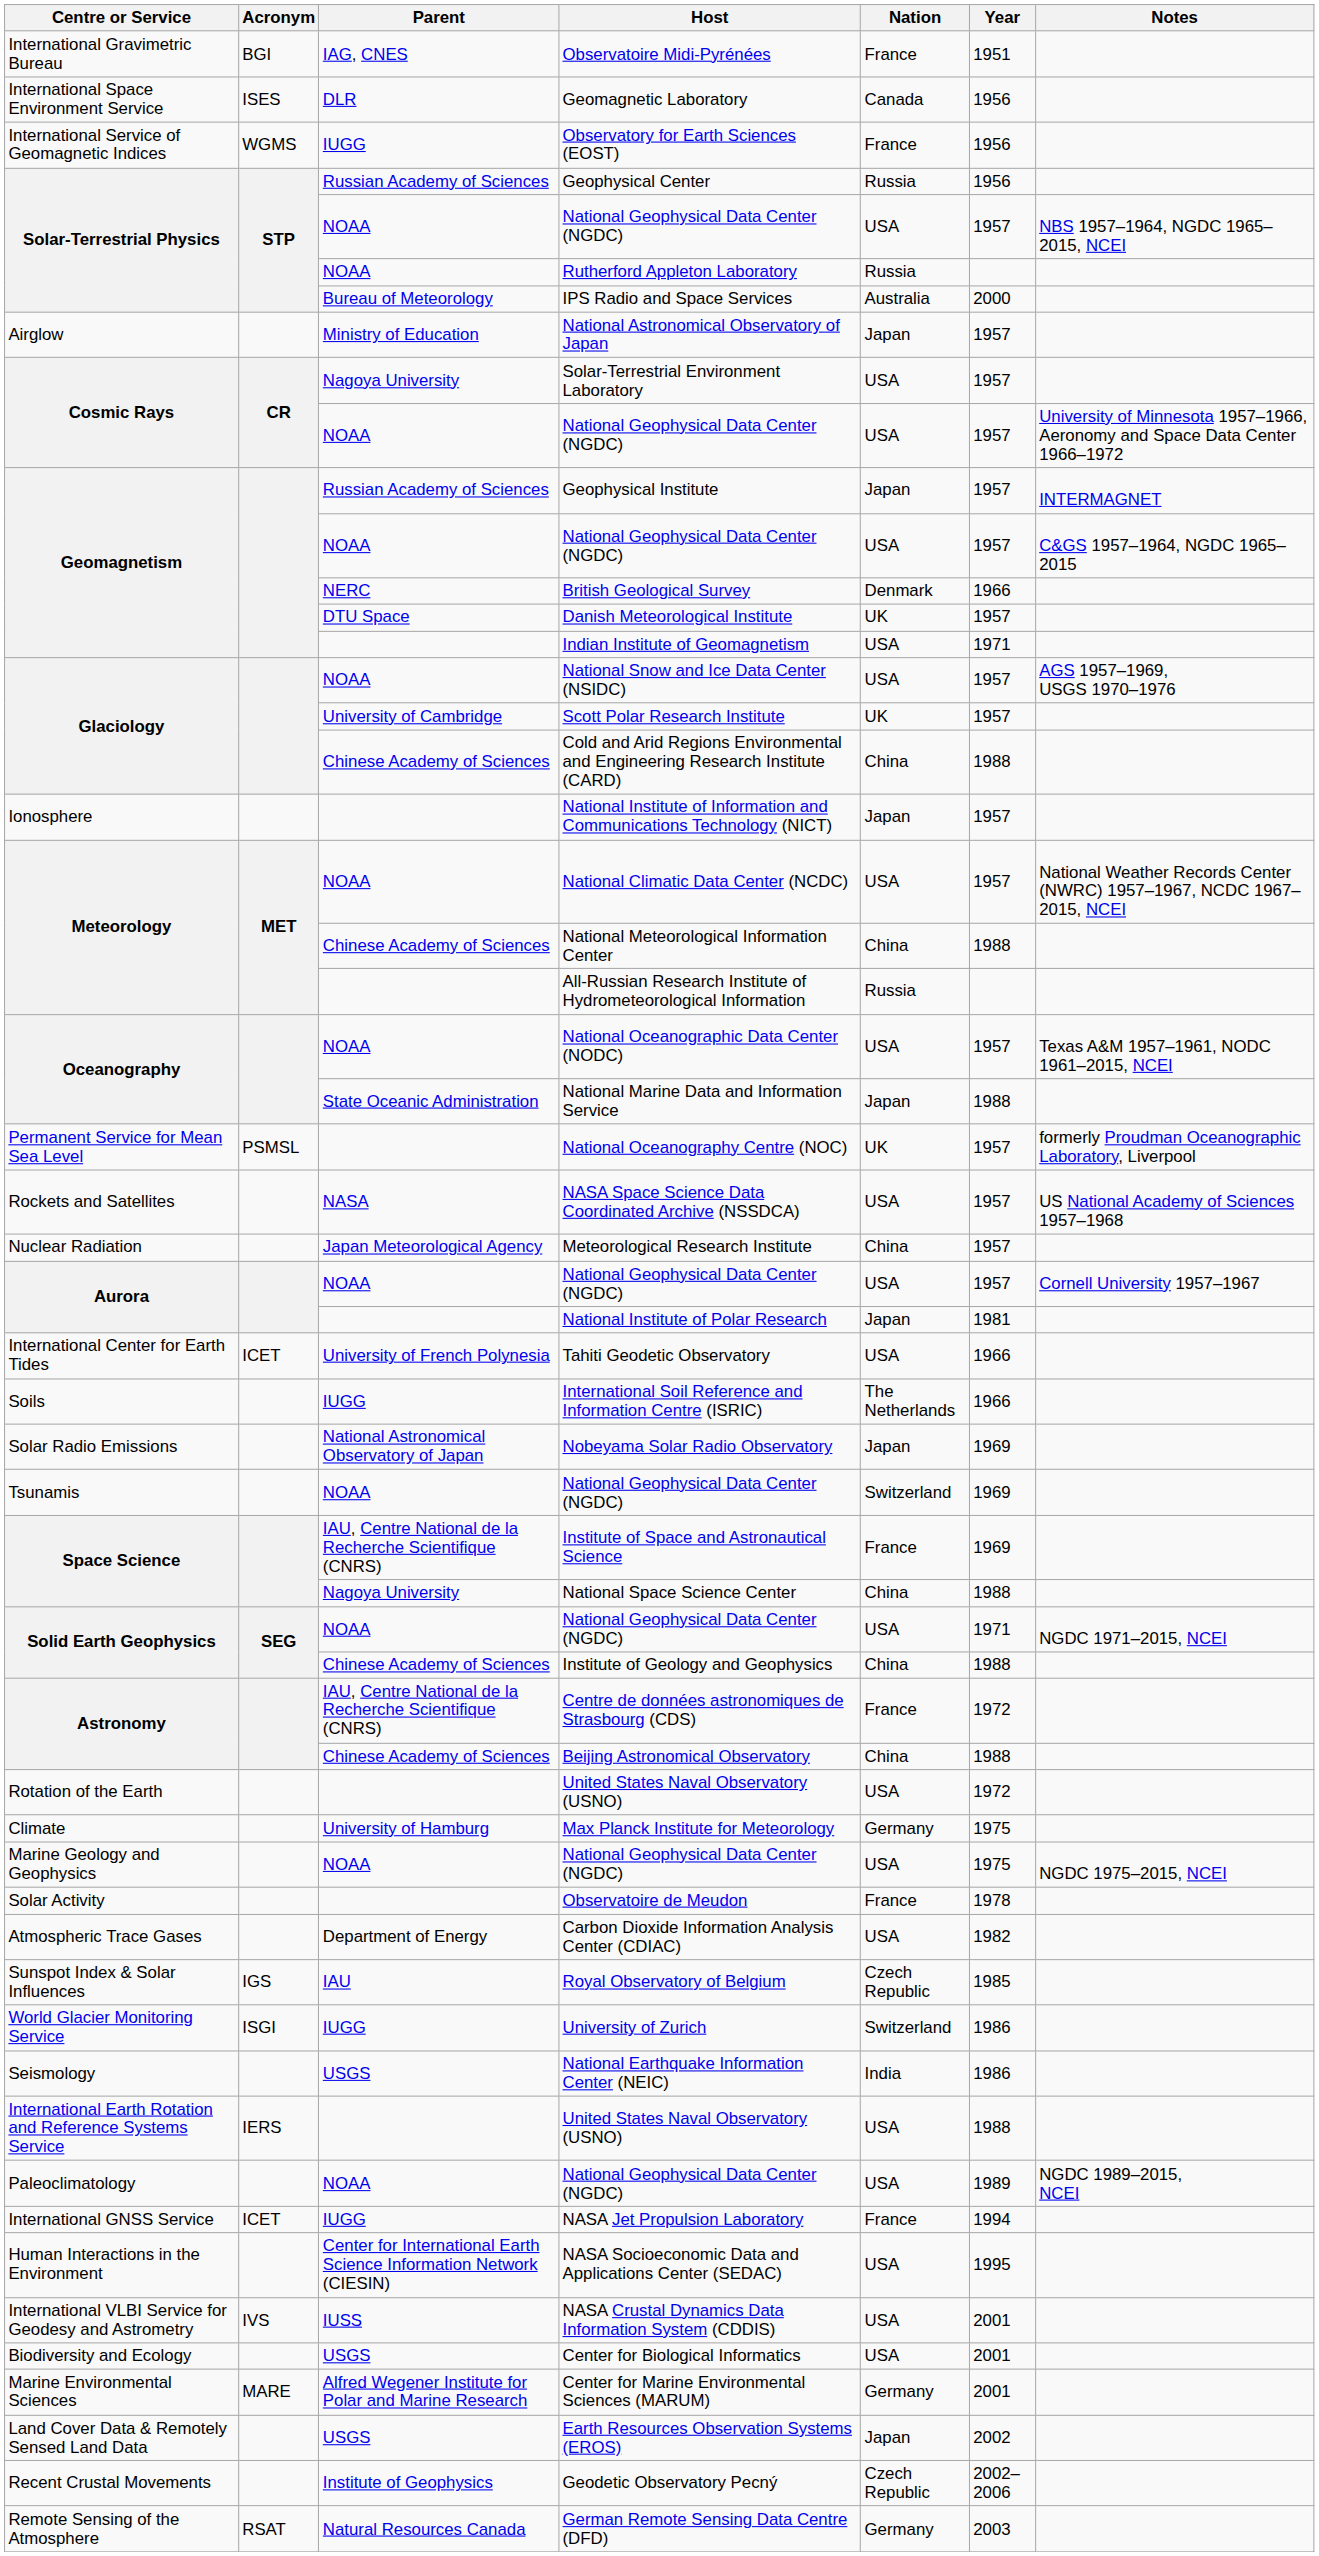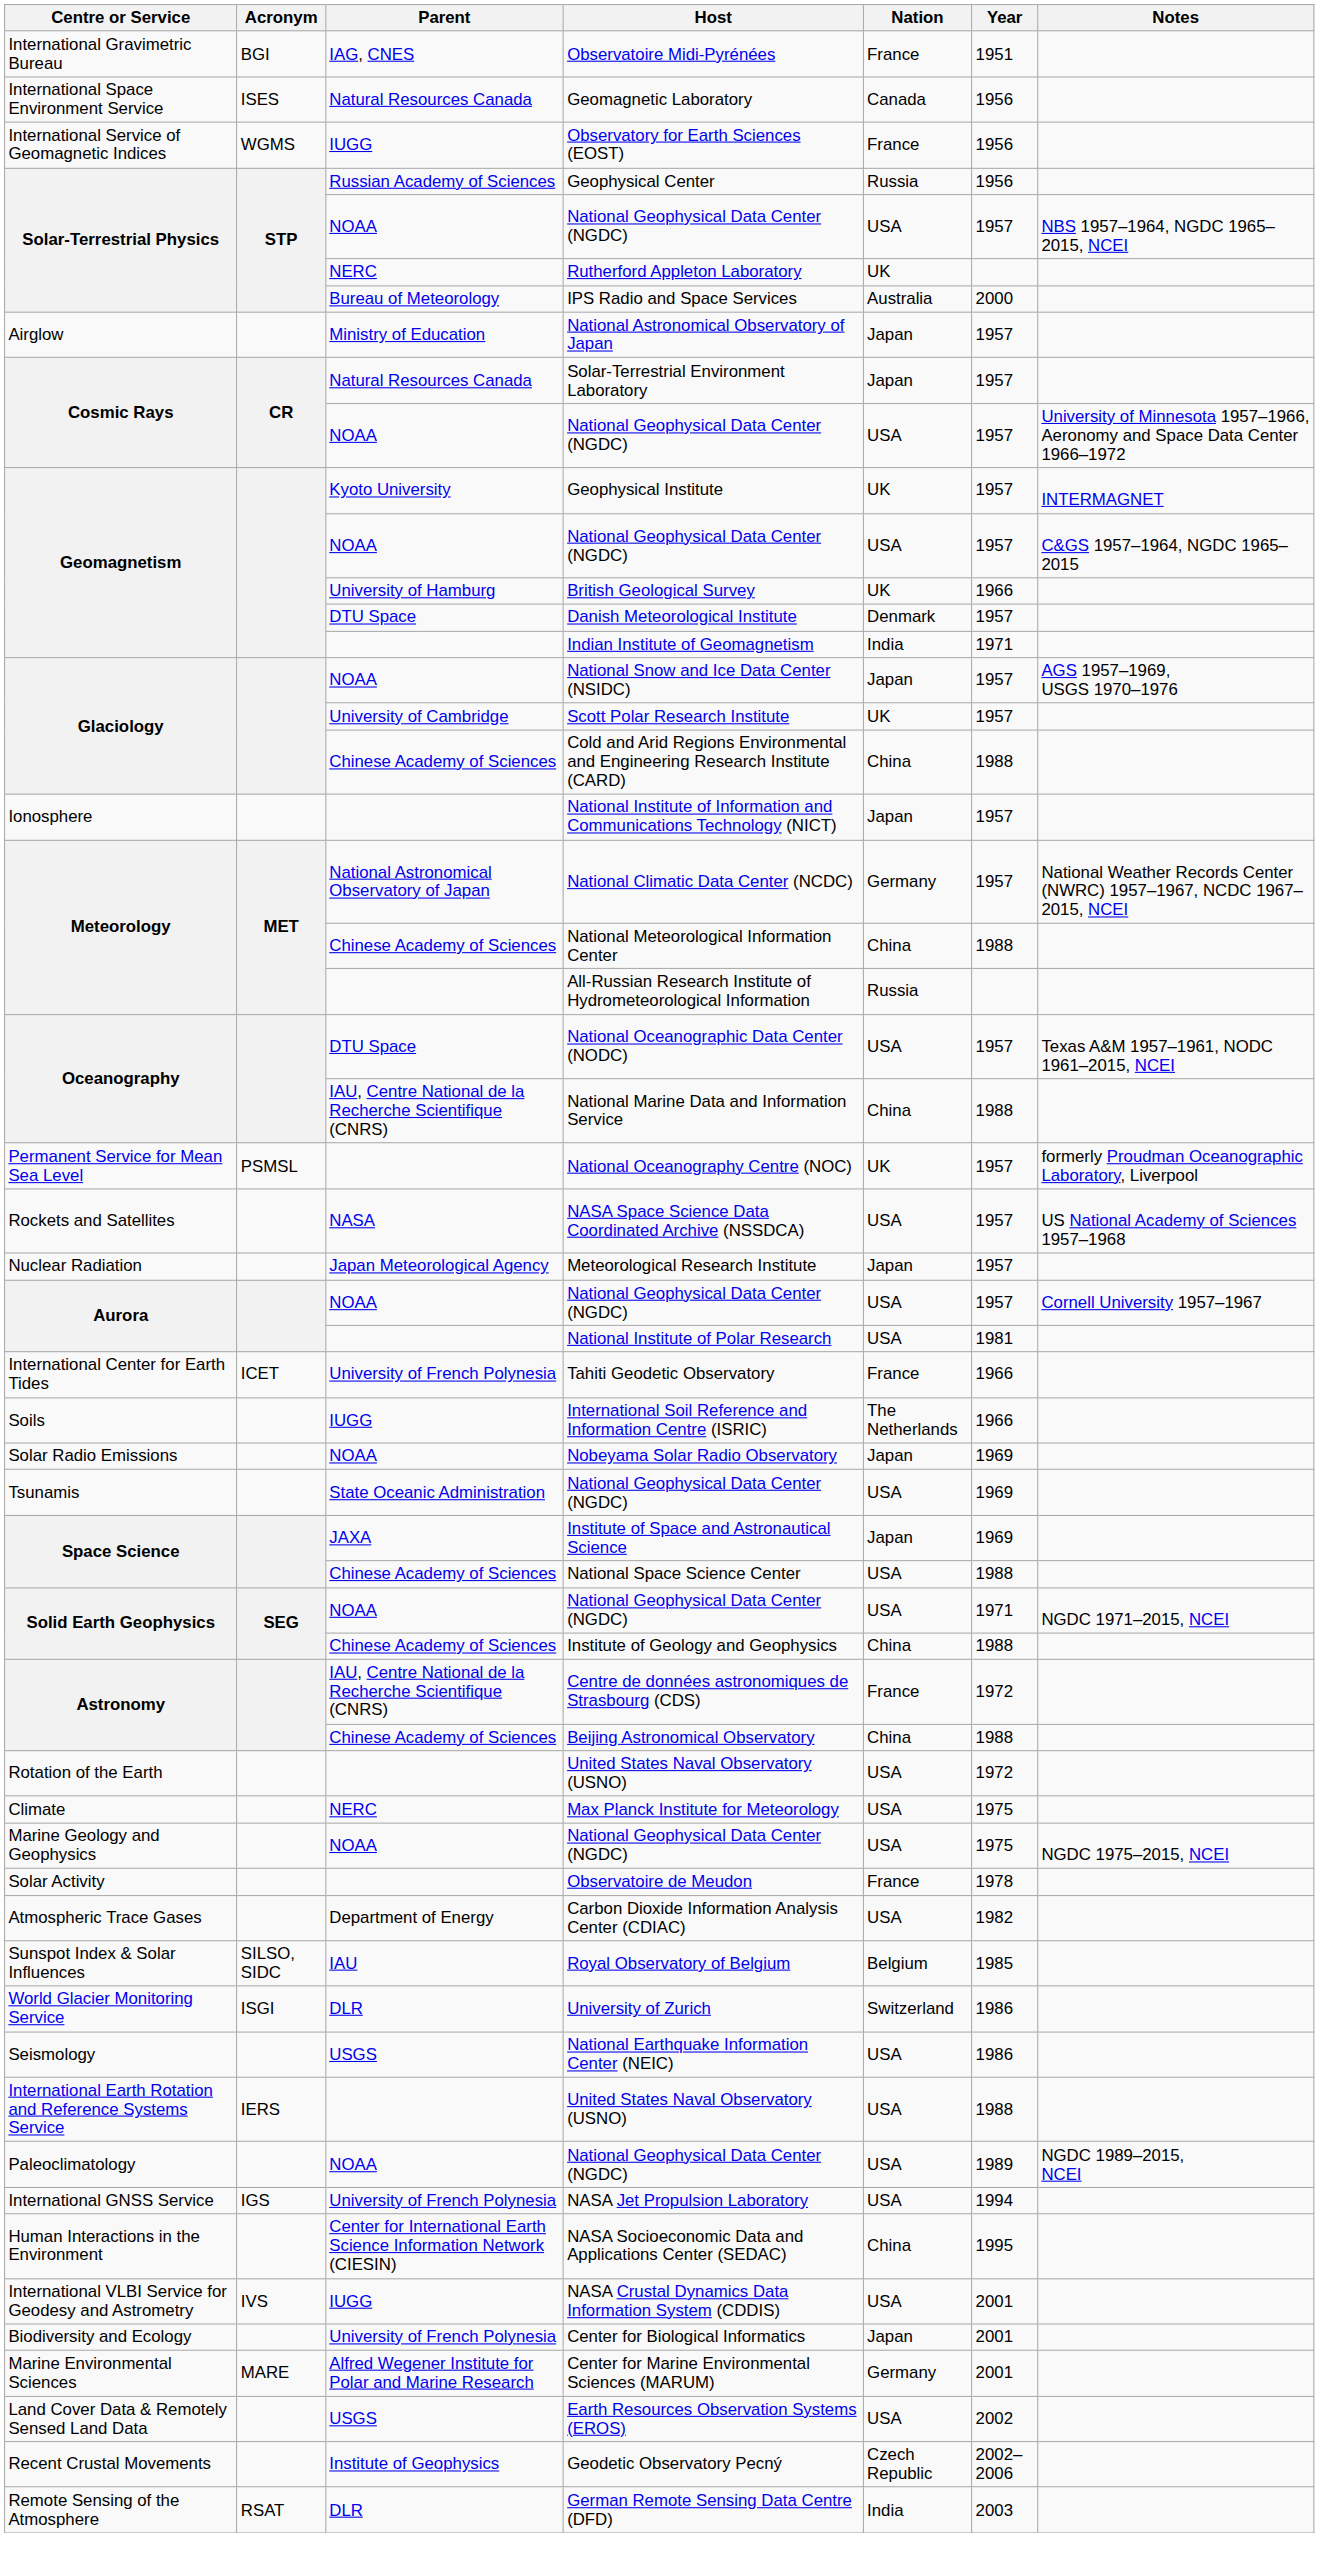(340, 99) DLR -> (431, 99) Natural Resources Canada
(347, 272) NOAA -> (353, 272) NERC
(890, 272) Russia -> (879, 272) UK
(391, 380) Nagoya University -> (431, 380) Natural Resources Canada
(882, 380) USA -> (890, 380) Japan
(436, 490) Russian Academy of Sciences -> (390, 490) Kyoto University
(887, 490) Japan -> (879, 490) UK
(347, 590) NERC -> (412, 590) University of Hamburg
(899, 590) Denmark -> (879, 590) UK
(876, 617) UK -> (901, 617) Denmark
(882, 644) USA -> (885, 644) India
(882, 680) USA -> (890, 680) Japan
(347, 881) NOAA -> (411, 881) National Astronomical Observatory of Japan
(882, 881) USA -> (902, 881) Germany
(347, 1046) NOAA -> (373, 1046) DTU Space
(431, 1101) State Oceanic Administration -> (427, 1110) IAU, Centre National de la Recherche Scientifique (CNRS)
(887, 1101) Japan -> (889, 1110) China
(887, 1247) China -> (890, 1266) Japan
(887, 1319) Japan -> (884, 1338) USA
(882, 1355) USA -> (893, 1374) France
(404, 1446) National Astronomical Observatory of Japan -> (353, 1456) NOAA
(347, 1492) NOAA -> (437, 1492) State Oceanic Administration
(908, 1492) Switzerland -> (884, 1492) USA
(420, 1547) IAU, Centre National de la Recherche Scientifique (CNRS) -> (350, 1537) JAXA
(891, 1547) France -> (890, 1537) Japan
(391, 1592) Nagoya University -> (443, 1574) Chinese Academy of Sciences
(887, 1592) China -> (884, 1574) USA
(406, 1828) University of Hamburg -> (353, 1809) NERC
(899, 1828) Germany -> (884, 1809) USA
(257, 1982) IGS -> (268, 1963) SILSO, SIDC
(897, 1982) Czech Republic -> (897, 1963) Belgium
(344, 2027) IUGG -> (346, 2008) DLR
(883, 2073) India -> (884, 2054) USA
(261, 2219) ICET -> (255, 2200) IGS
(344, 2219) IUGG -> (443, 2200) University of French Polynesia
(891, 2219) France -> (884, 2200) USA
(882, 2264) USA -> (889, 2246) China
(342, 2319) IUSS -> (351, 2301) IUGG
(347, 2356) USGS -> (443, 2337) University of French Polynesia
(882, 2356) USA -> (890, 2337) Japan
(887, 2437) Japan -> (884, 2418) USA
(424, 2528) Natural Resources Canada -> (346, 2509) DLR
(899, 2528) Germany -> (885, 2509) India
